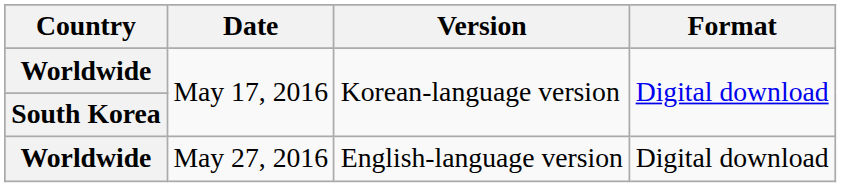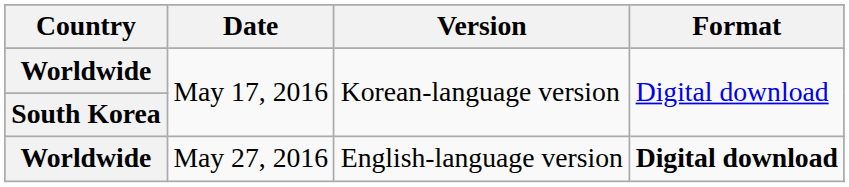(732, 158) normal -> (737, 158) bold
